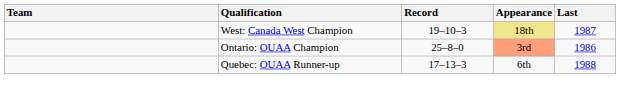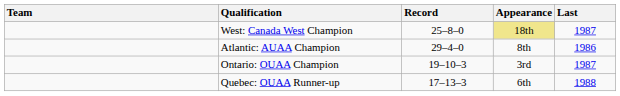(447, 30) 19–10–3 -> (447, 30) 25–8–0
+ row: (280, 47)
(447, 47) 25–8–0 -> (447, 64) 19–10–3
(524, 47) lightsalmon background -> (524, 64) no background
(585, 47) 1986 -> (585, 64) 1987
